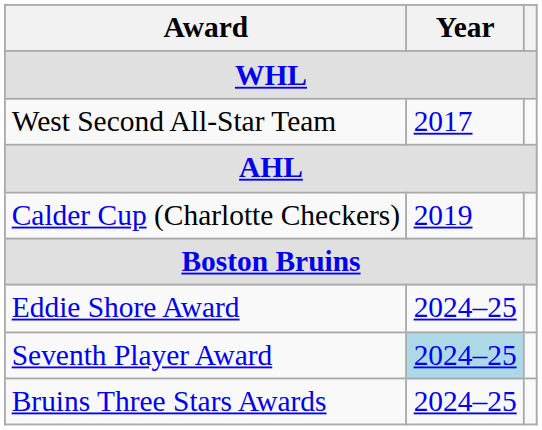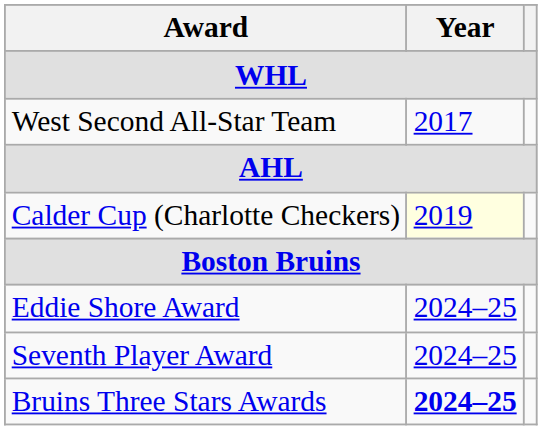(443, 214) no background -> (443, 214) lightyellow background
(465, 354) lightblue background -> (465, 354) no background
(465, 401) normal -> (465, 401) bold
